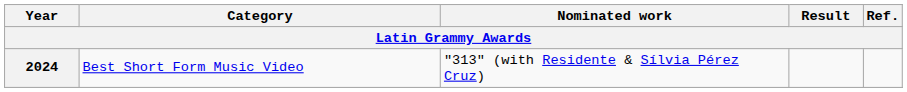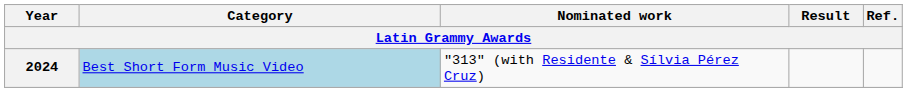(193, 68) no background -> (193, 68) lightblue background
